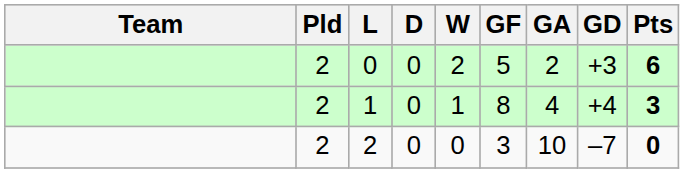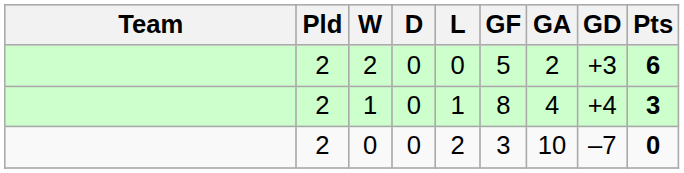columns swapped: (458, 24) <-> (370, 24)
